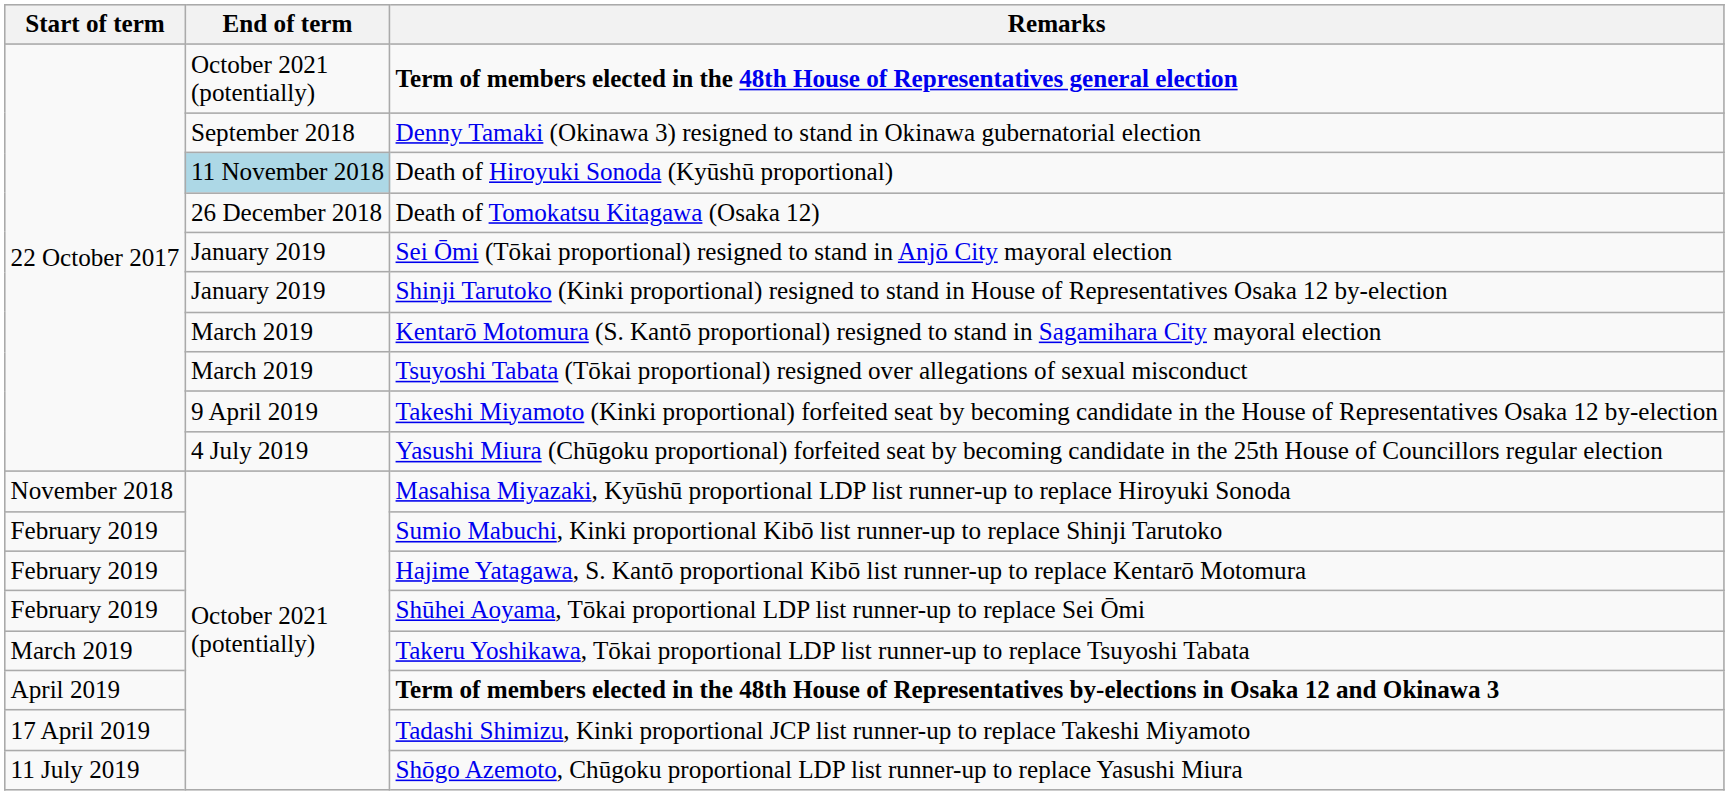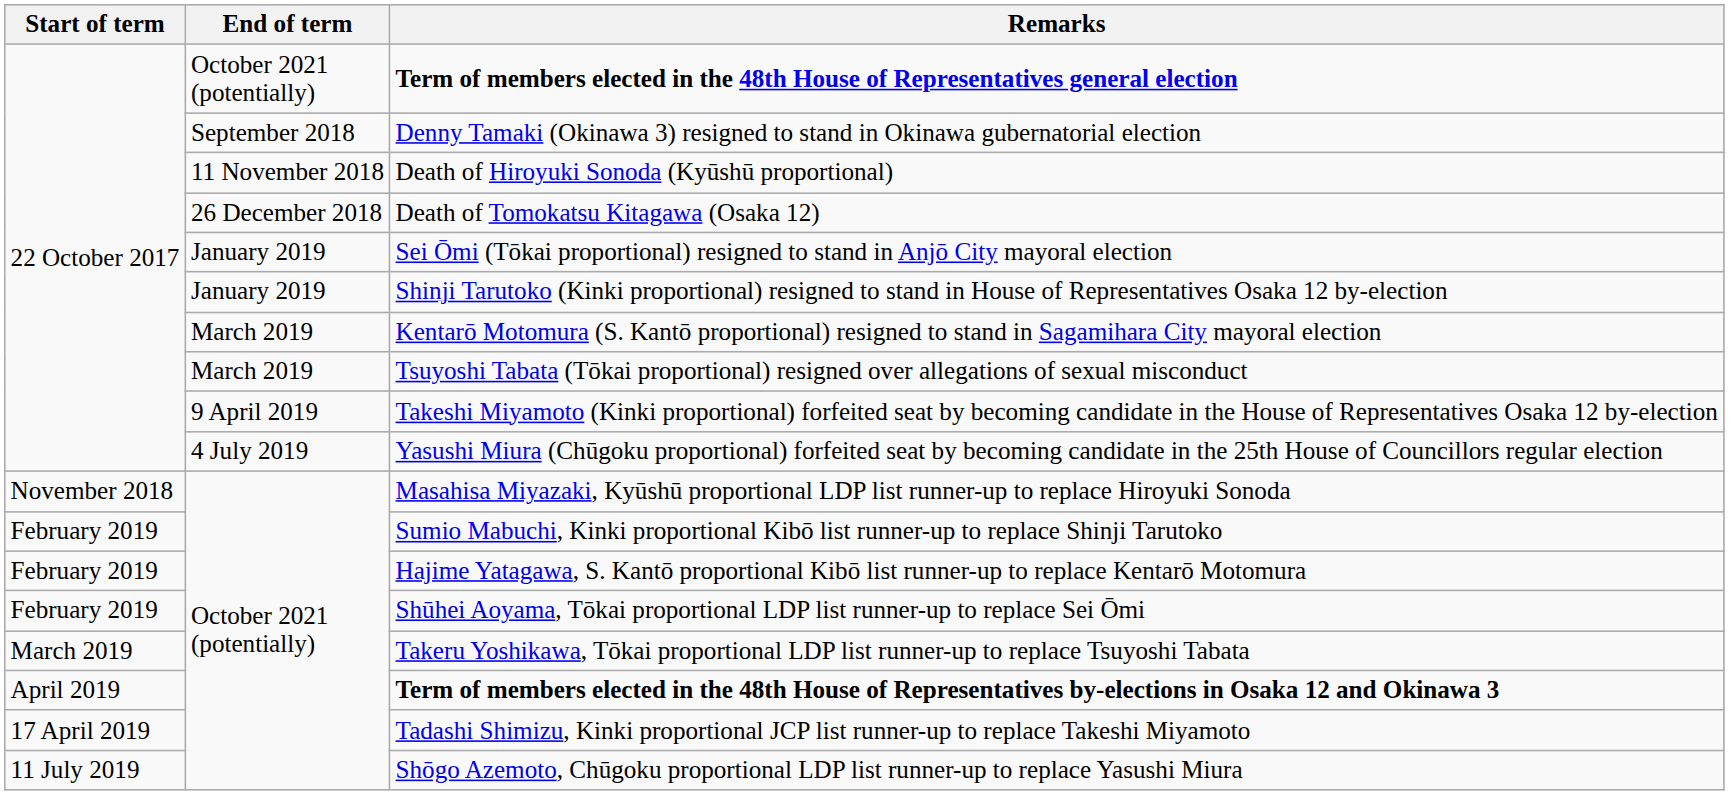(287, 172) lightblue background -> (287, 172) no background
